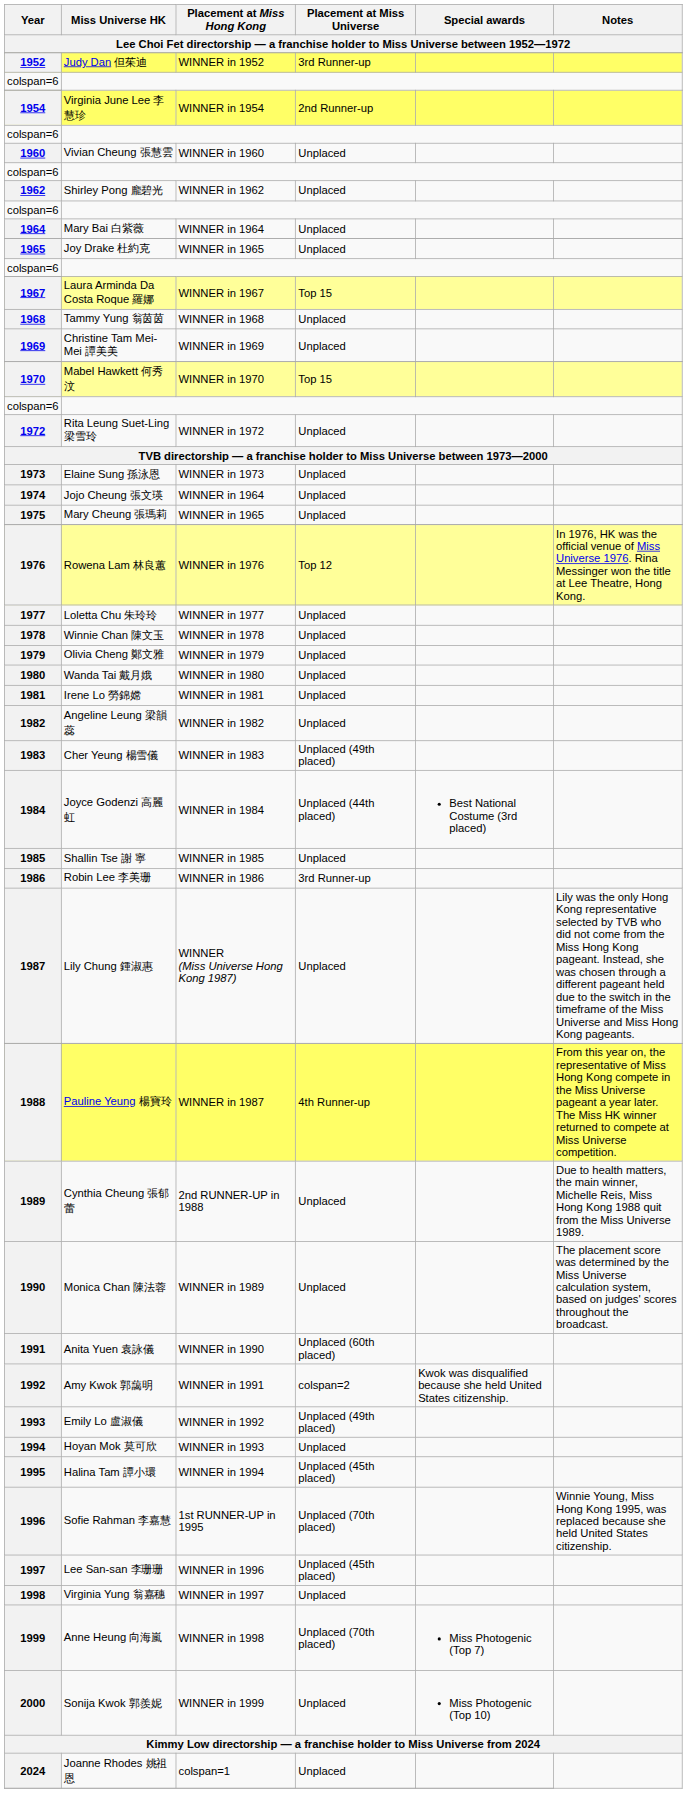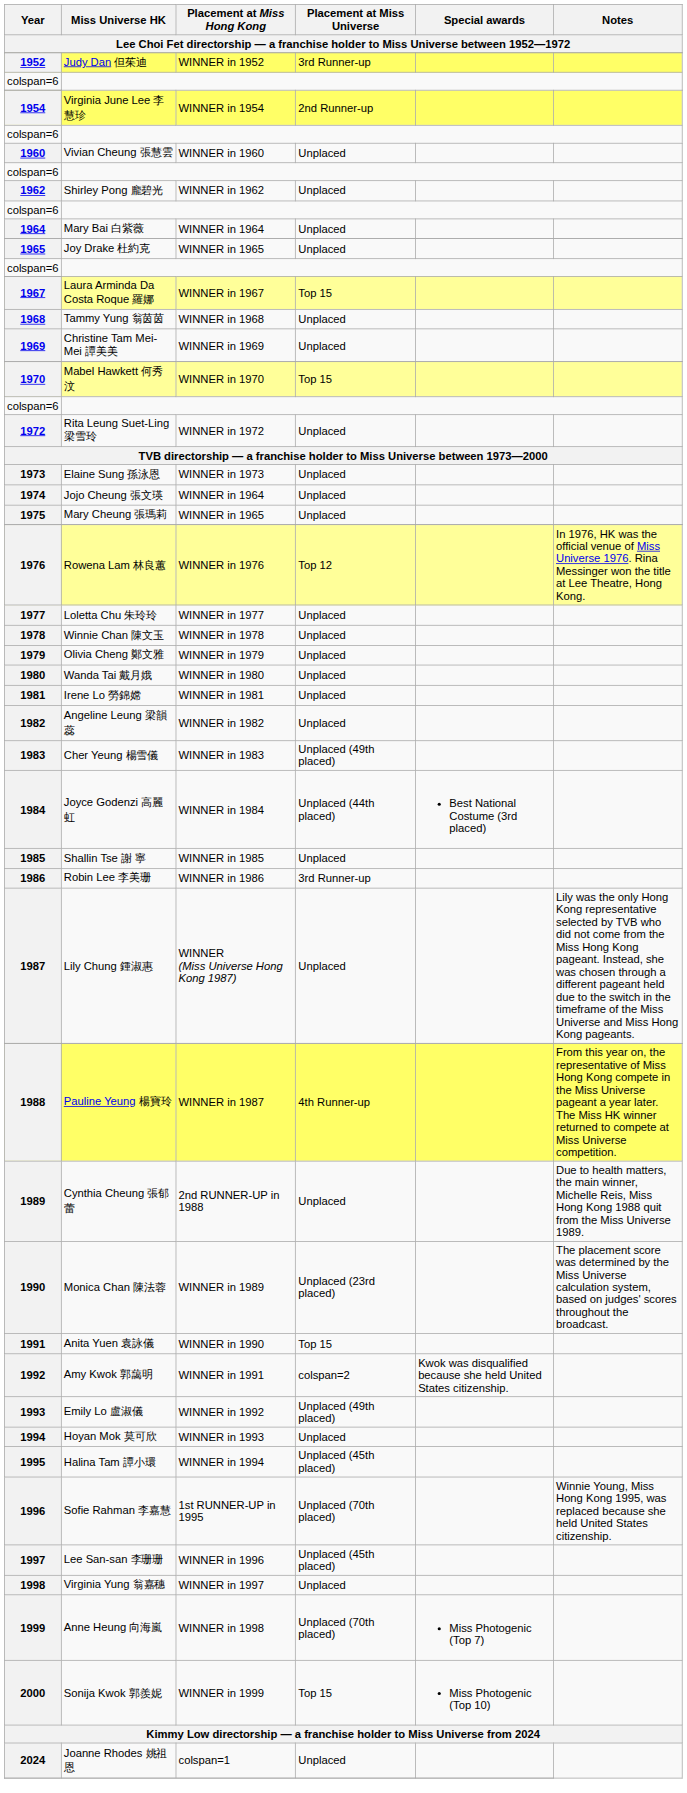(322, 1288) Unplaced -> (337, 1288) Unplaced (23rd placed)
(336, 1349) Unplaced (60th placed) -> (315, 1344) Top 15
(322, 1703) Unplaced -> (315, 1693) Top 15
